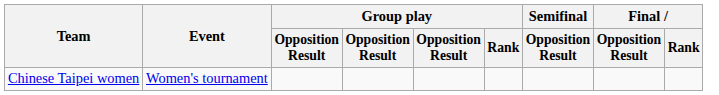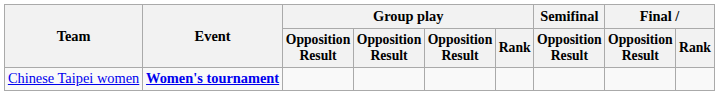(207, 78) normal -> (213, 78) bold
